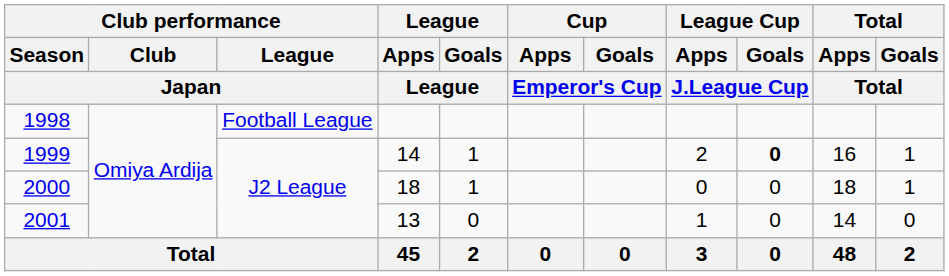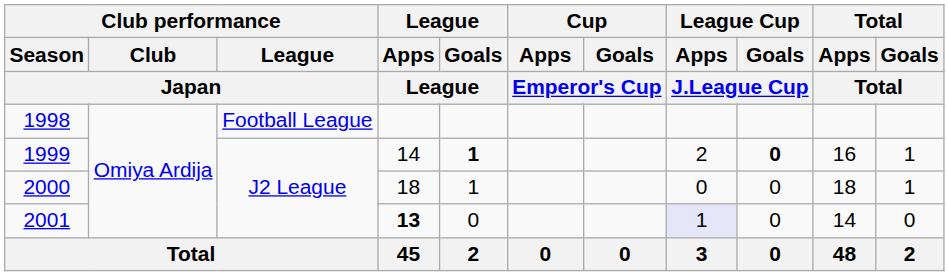(473, 154) normal -> (473, 154) bold
(408, 220) normal -> (408, 220) bold
(702, 220) no background -> (702, 220) lavender background
